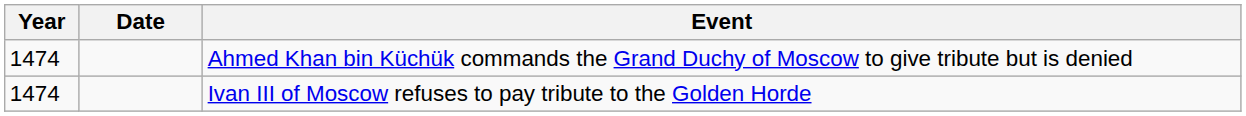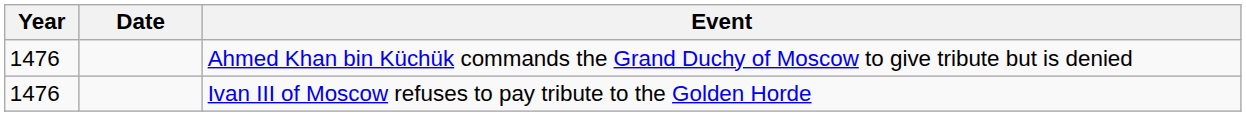(35, 57) 1474 -> (35, 57) 1476
(35, 93) 1474 -> (35, 93) 1476
